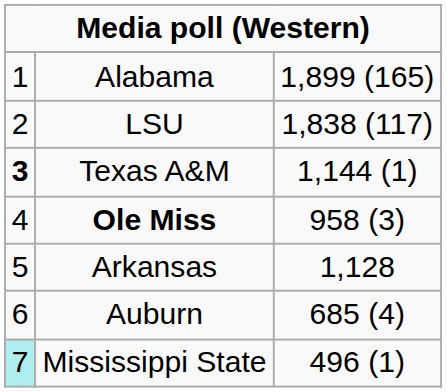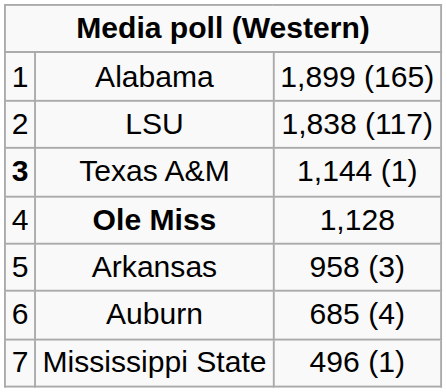(357, 219) 958 (3) -> (357, 219) 1,128
(357, 266) 1,128 -> (357, 266) 958 (3)
(20, 362) paleturquoise background -> (20, 362) no background
